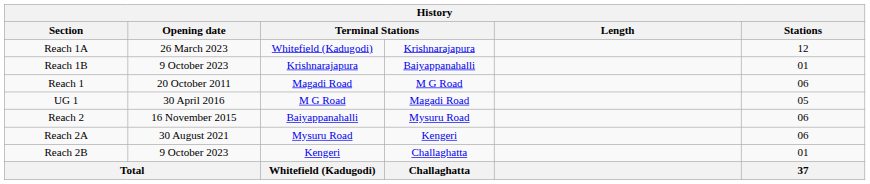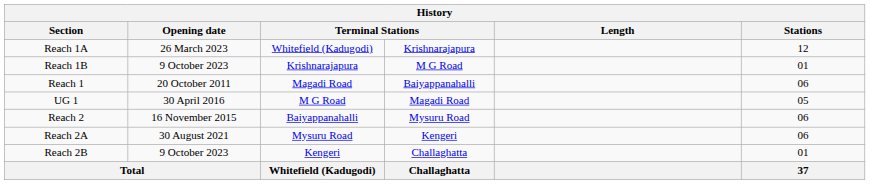(439, 65) Baiyappanahalli -> (439, 65) M G Road
(439, 83) M G Road -> (439, 83) Baiyappanahalli
